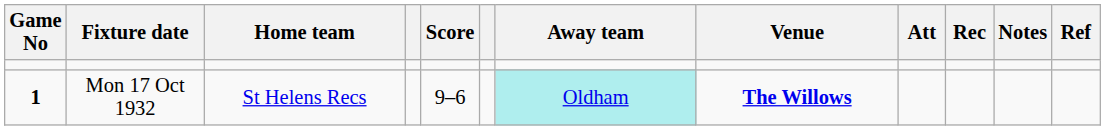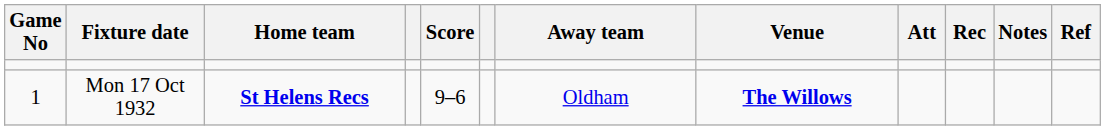(36, 97) bold -> (36, 97) normal
(305, 97) normal -> (305, 97) bold
(596, 97) paleturquoise background -> (596, 97) no background
